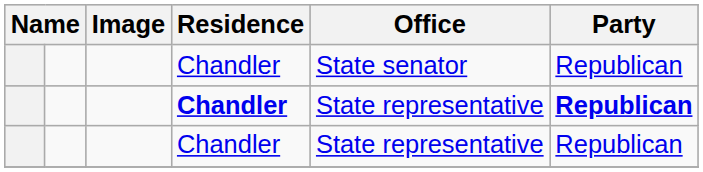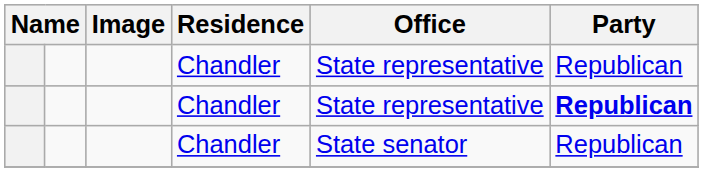(392, 65) State senator -> (430, 65) State representative
(232, 105) bold -> (229, 105) normal
(430, 145) State representative -> (392, 145) State senator
